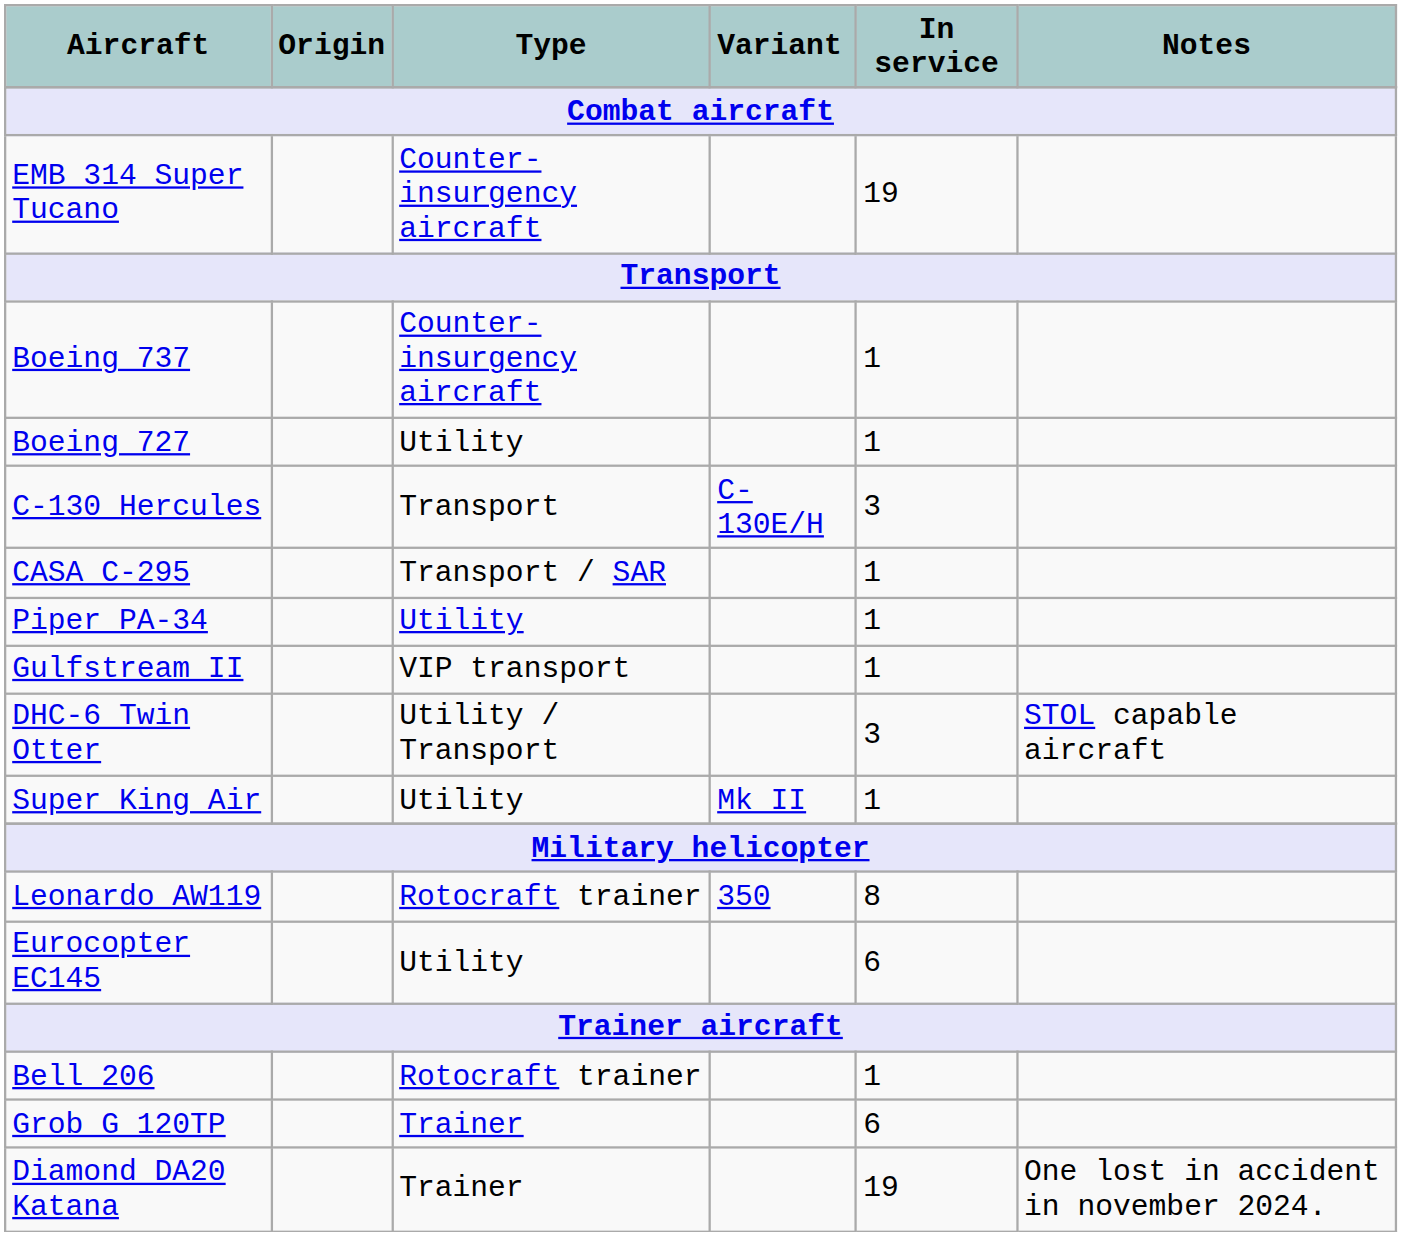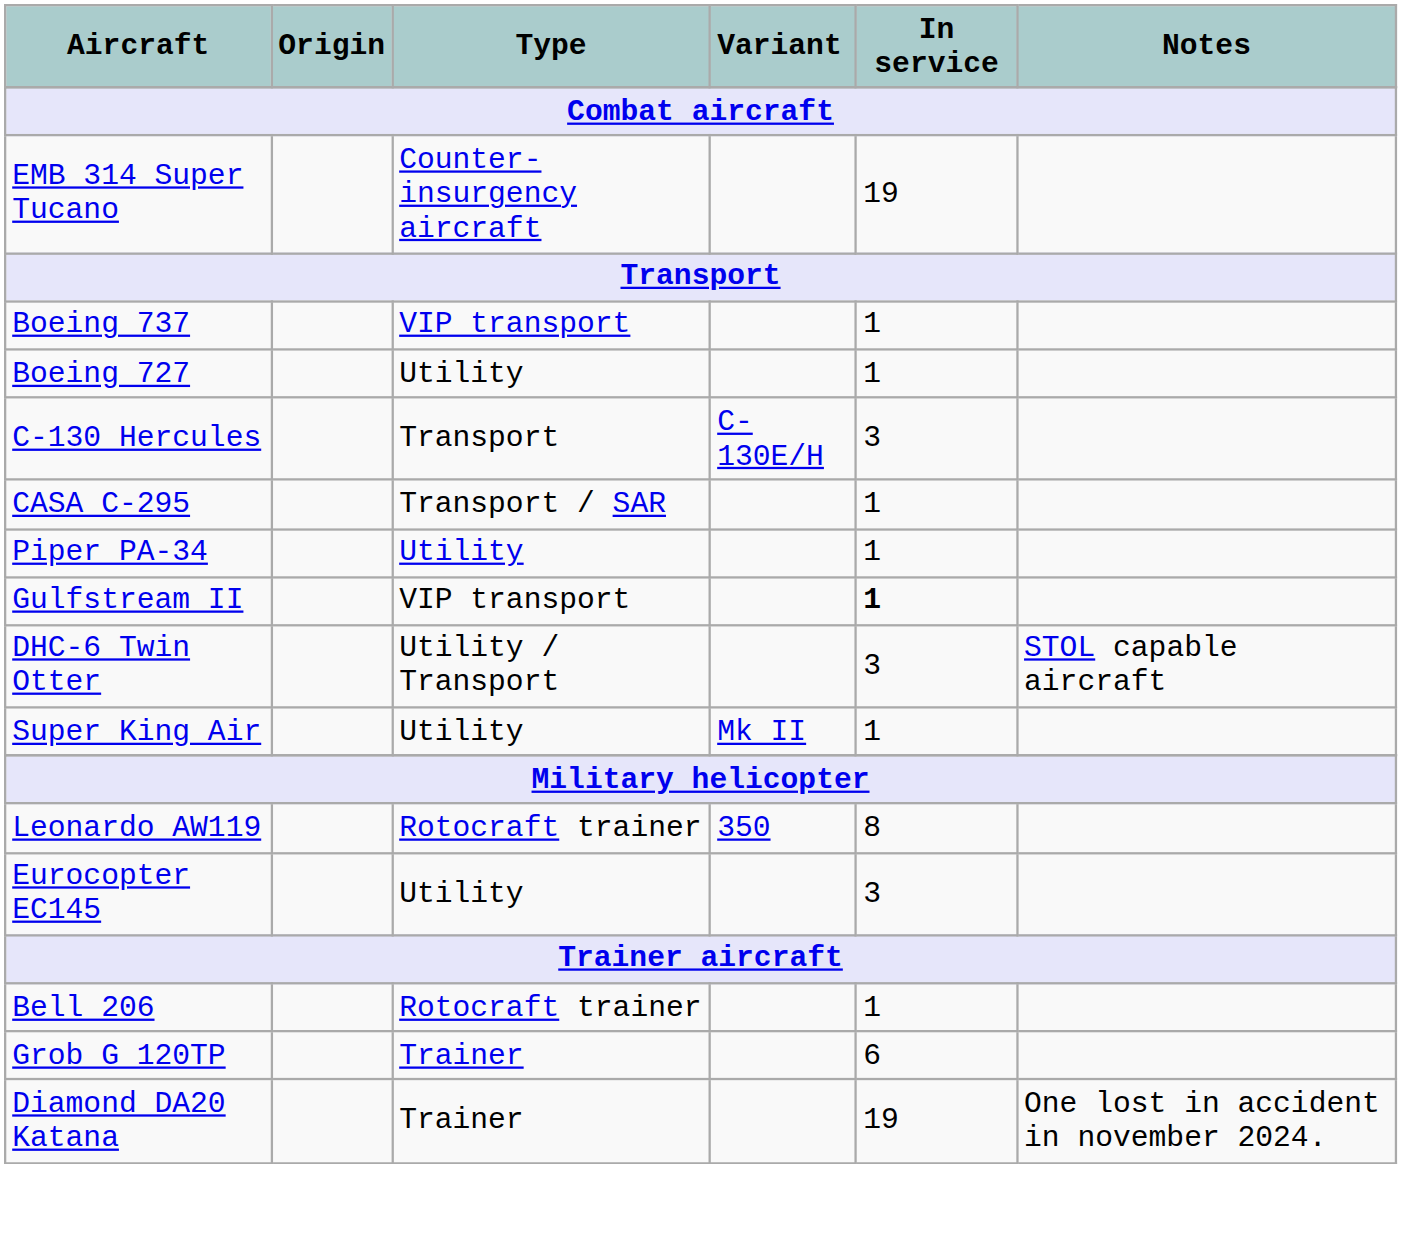(488, 359) Counter-insurgency aircraft -> (515, 325) VIP transport
(872, 669) normal -> (872, 601) bold
(872, 962) 6 -> (872, 894) 3
